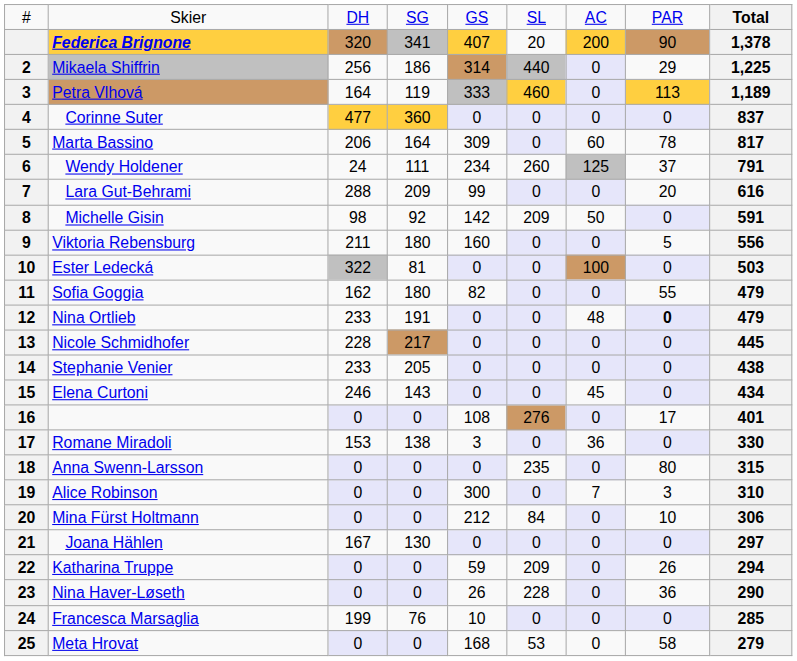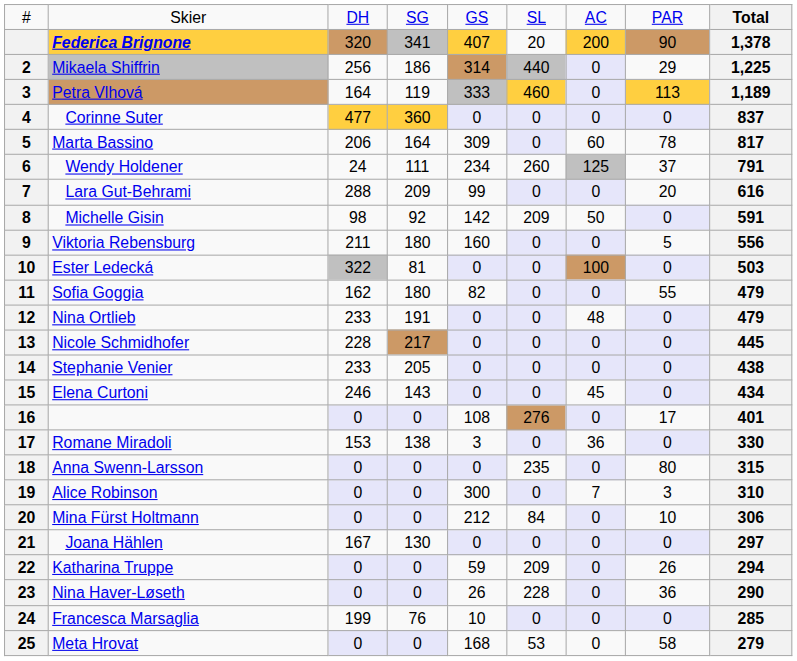(667, 318) bold -> (667, 318) normal
